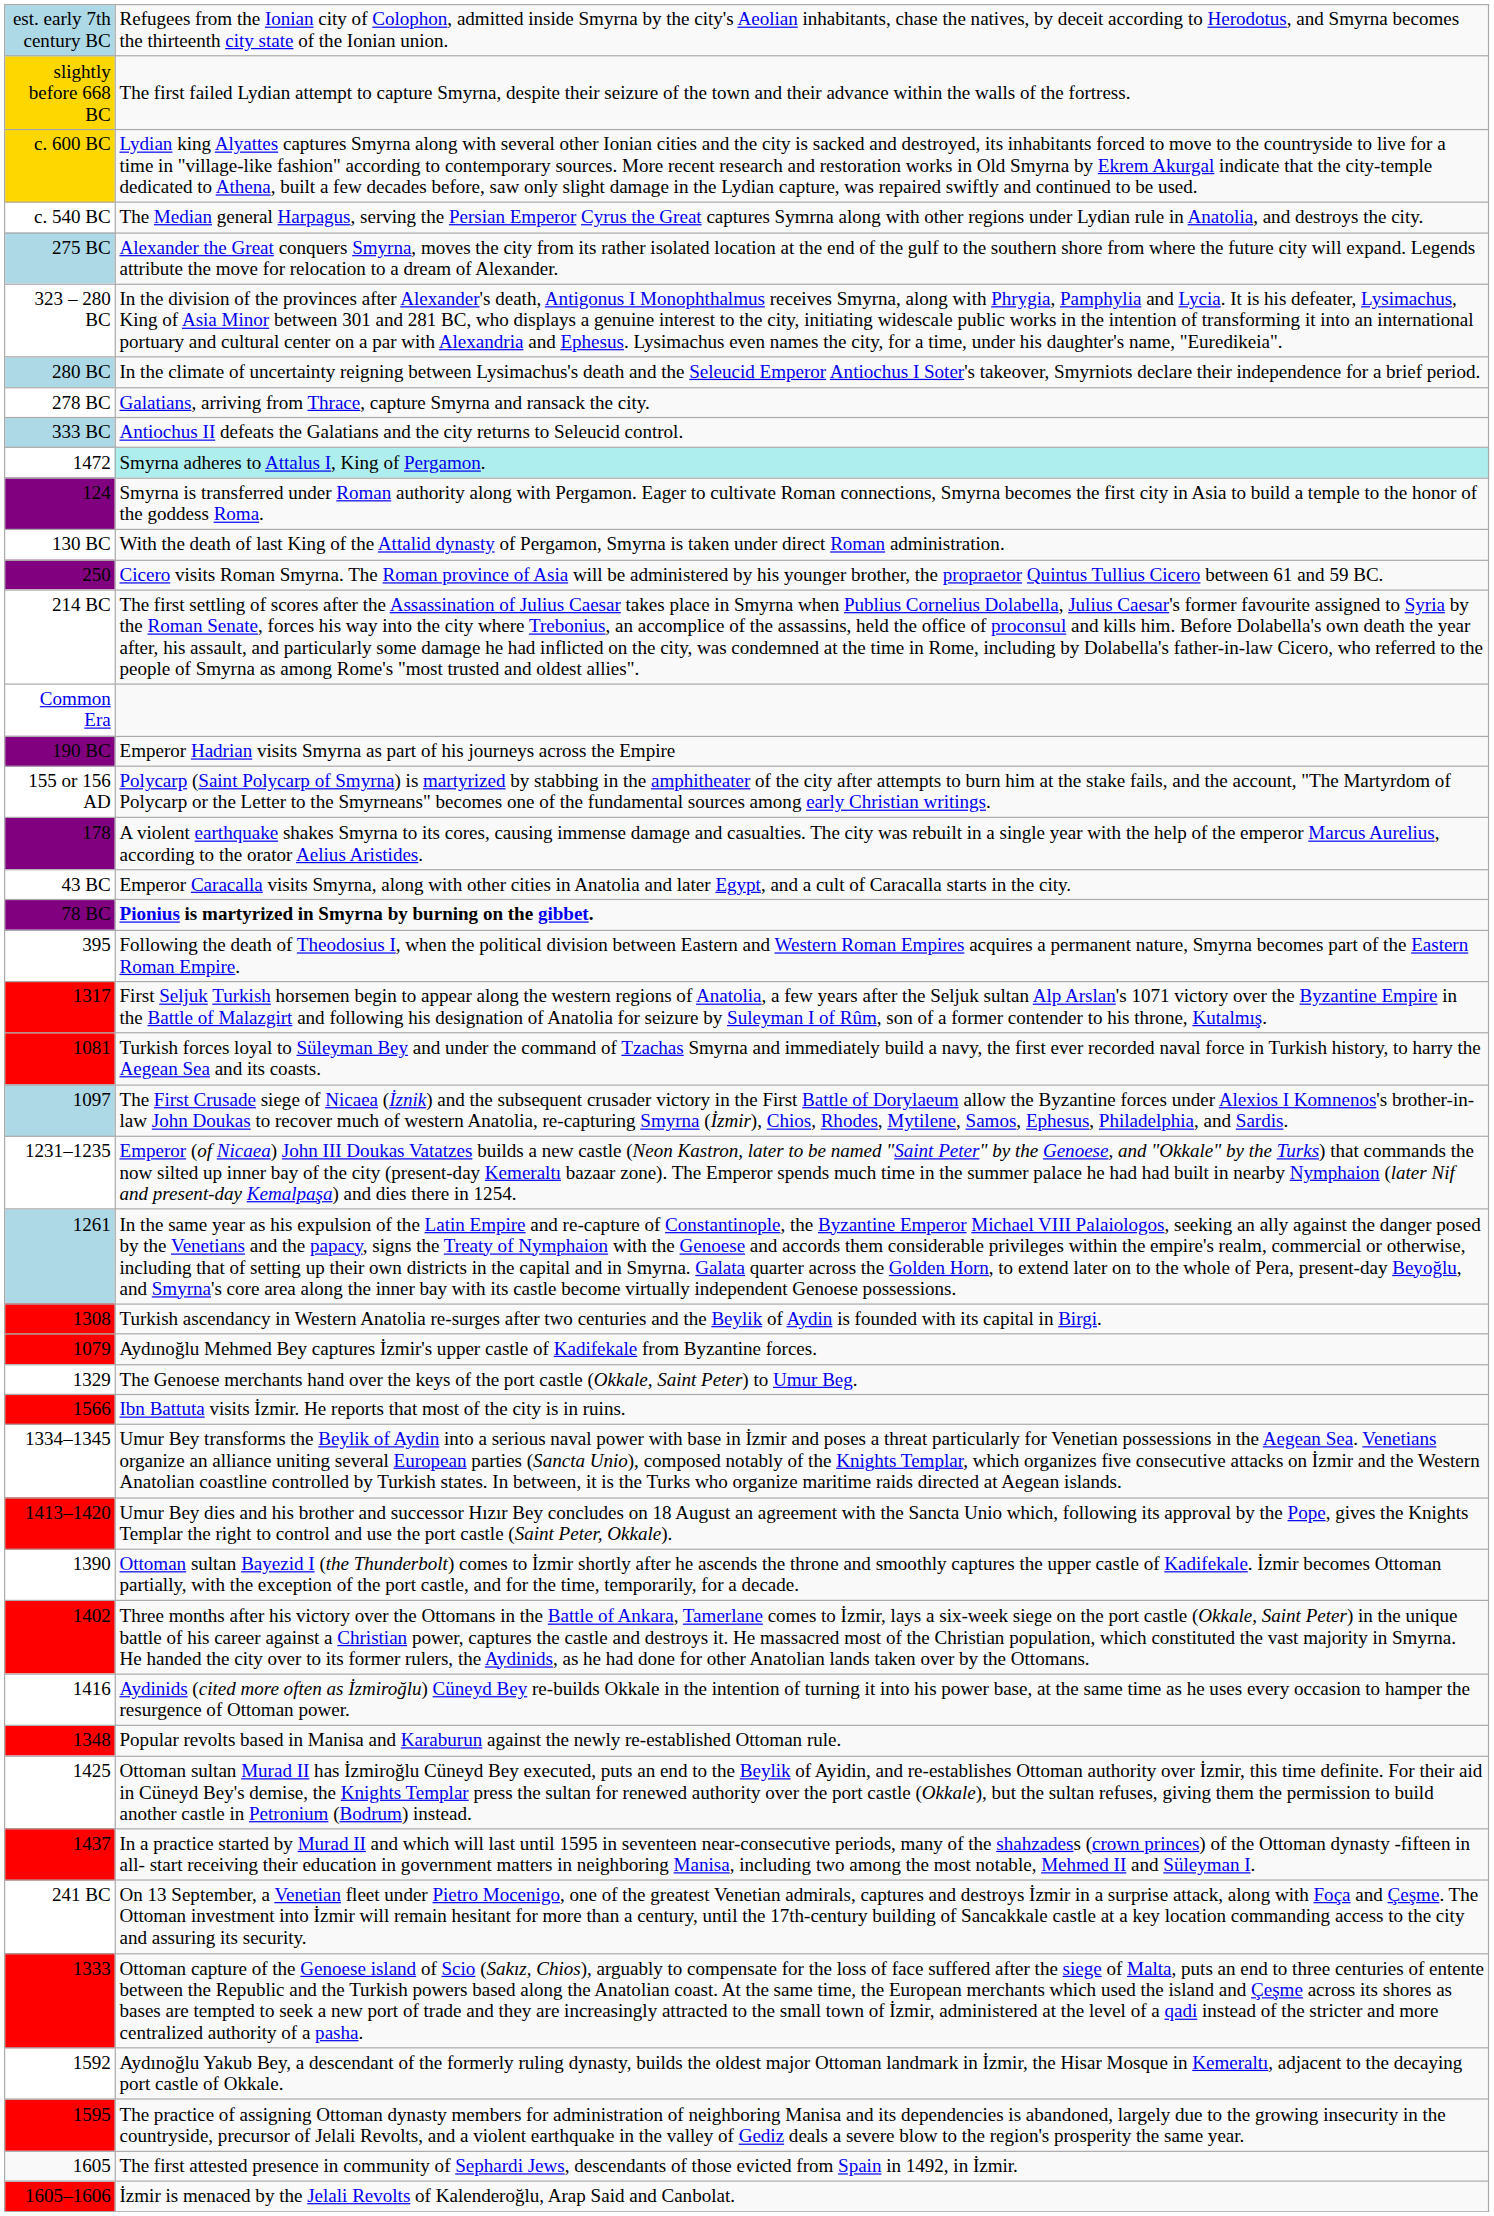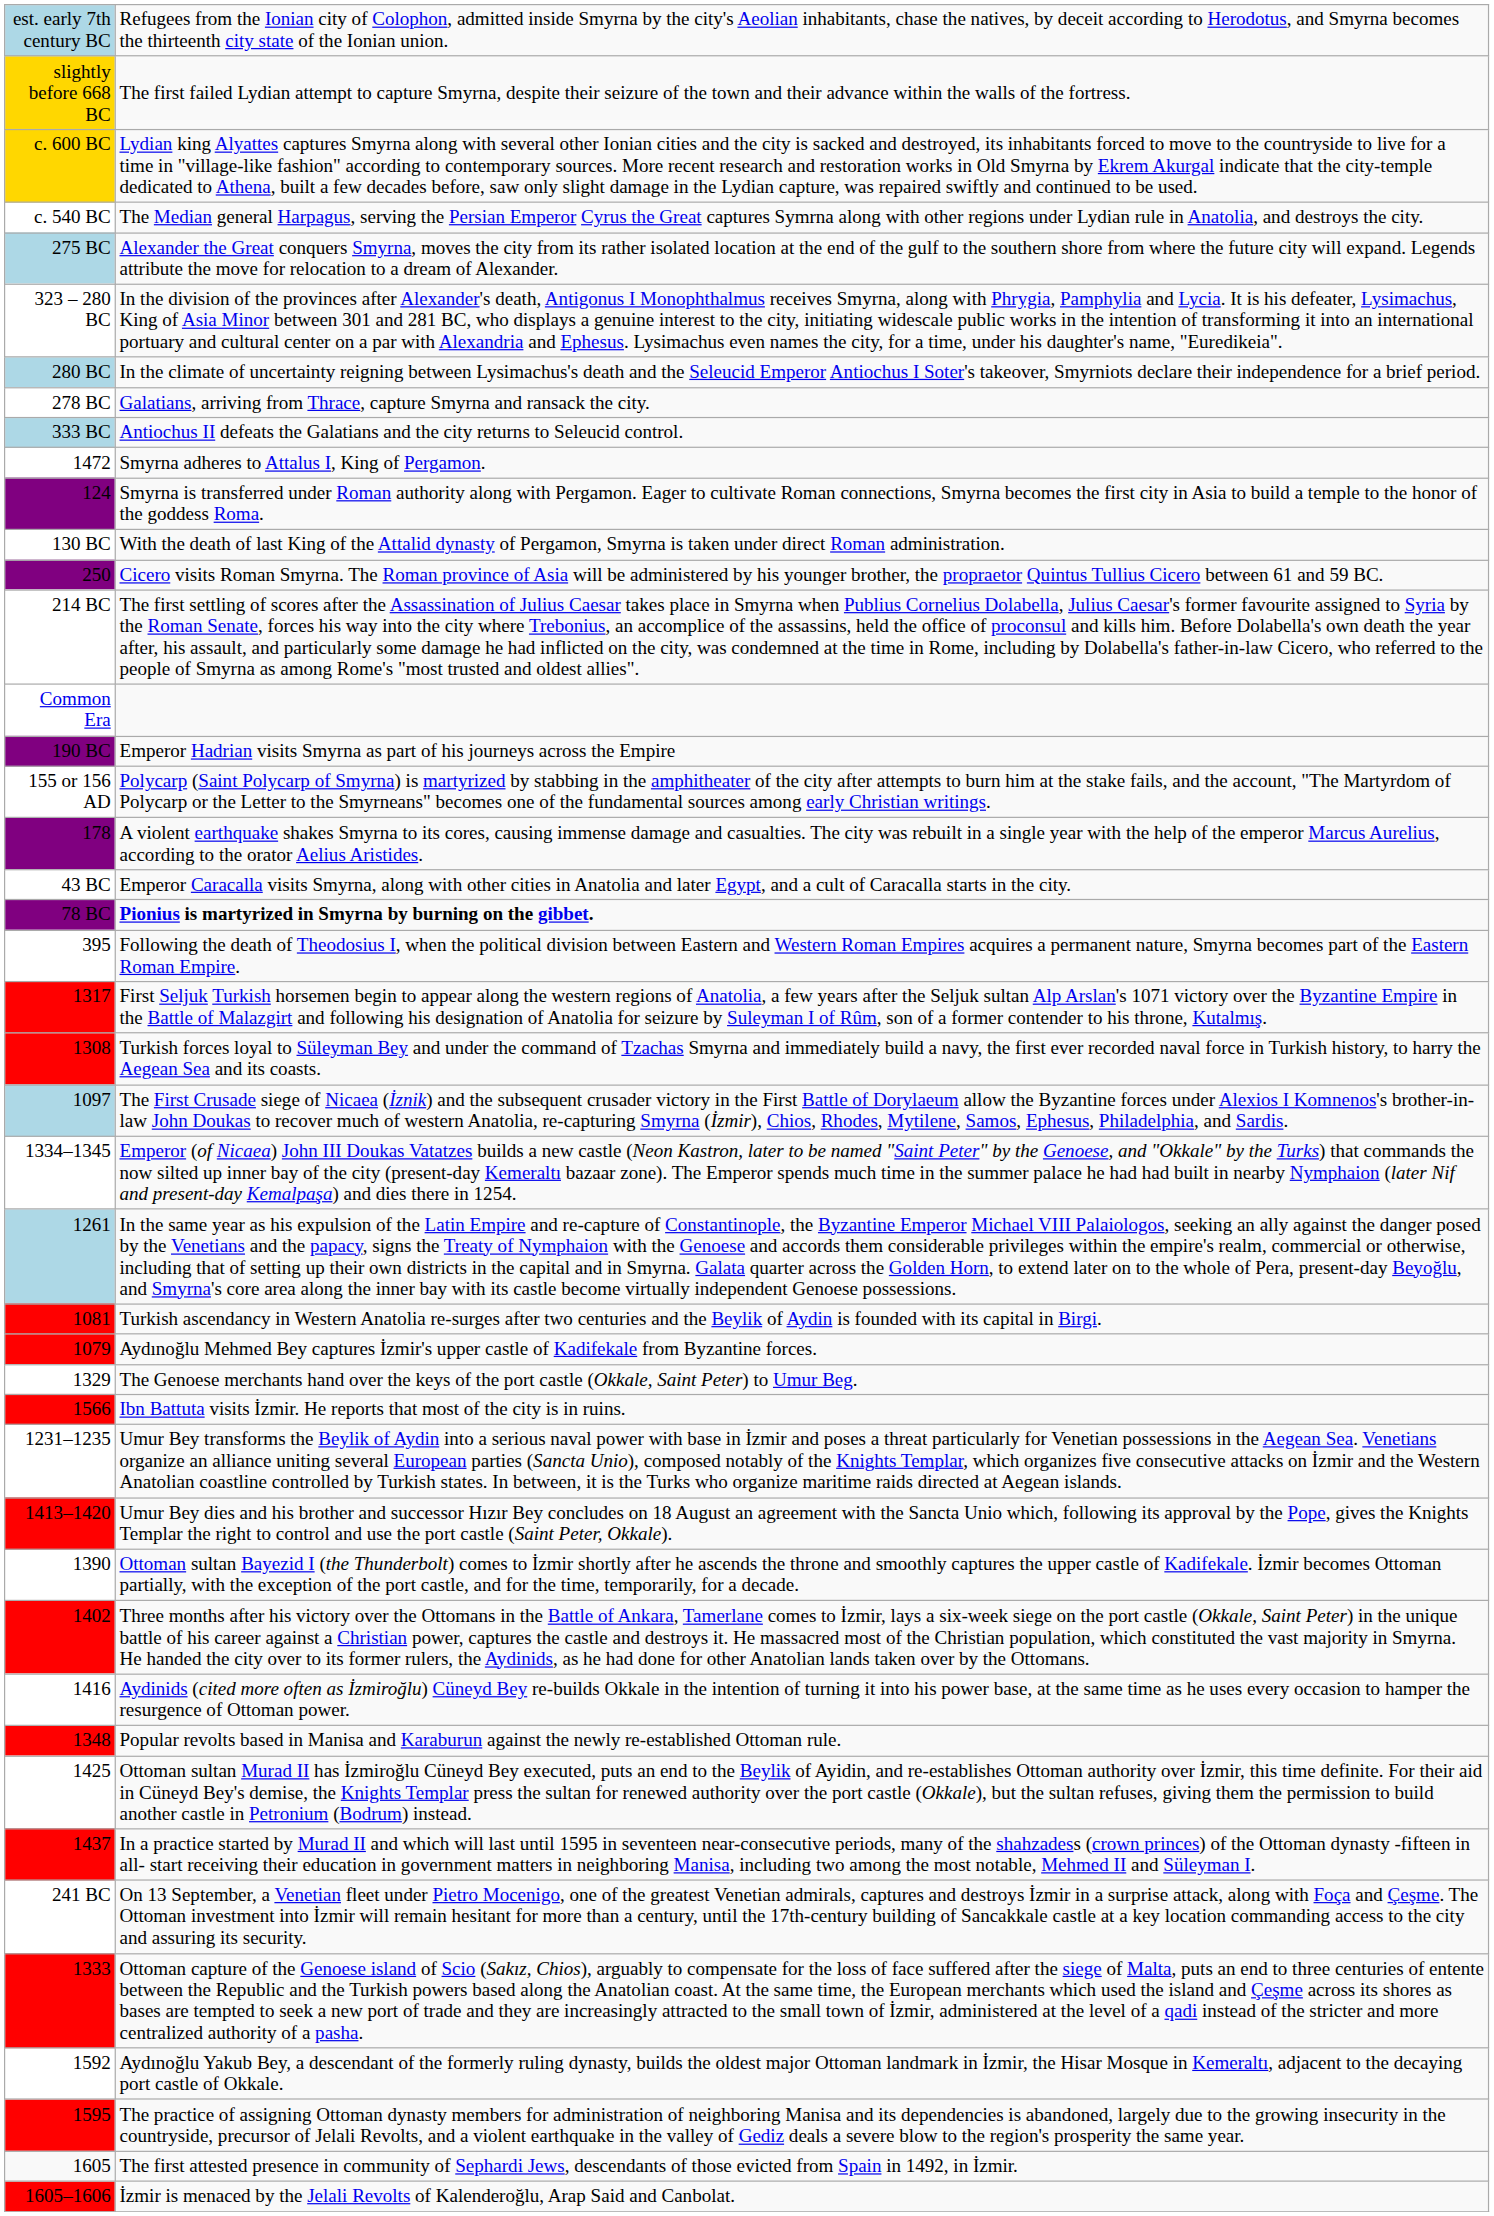(303, 462) paleturquoise background -> (303, 462) no background
(92, 1048) 1081 -> (92, 1048) 1308
(68, 1151) 1231–1235 -> (68, 1151) 1334–1345
(92, 1318) 1308 -> (92, 1318) 1081
(68, 1439) 1334–1345 -> (68, 1439) 1231–1235
